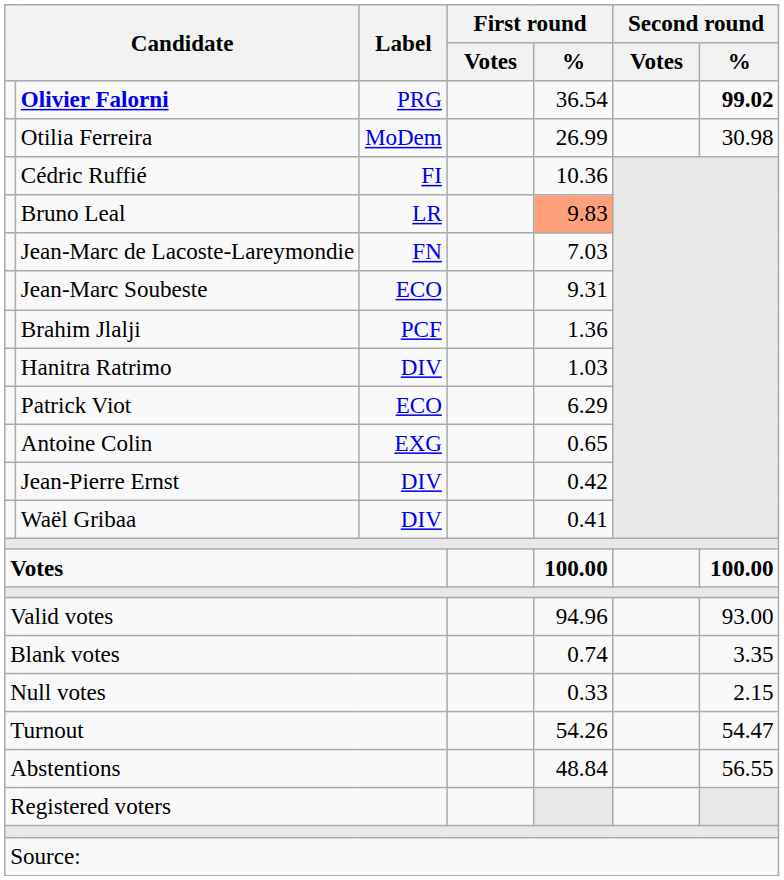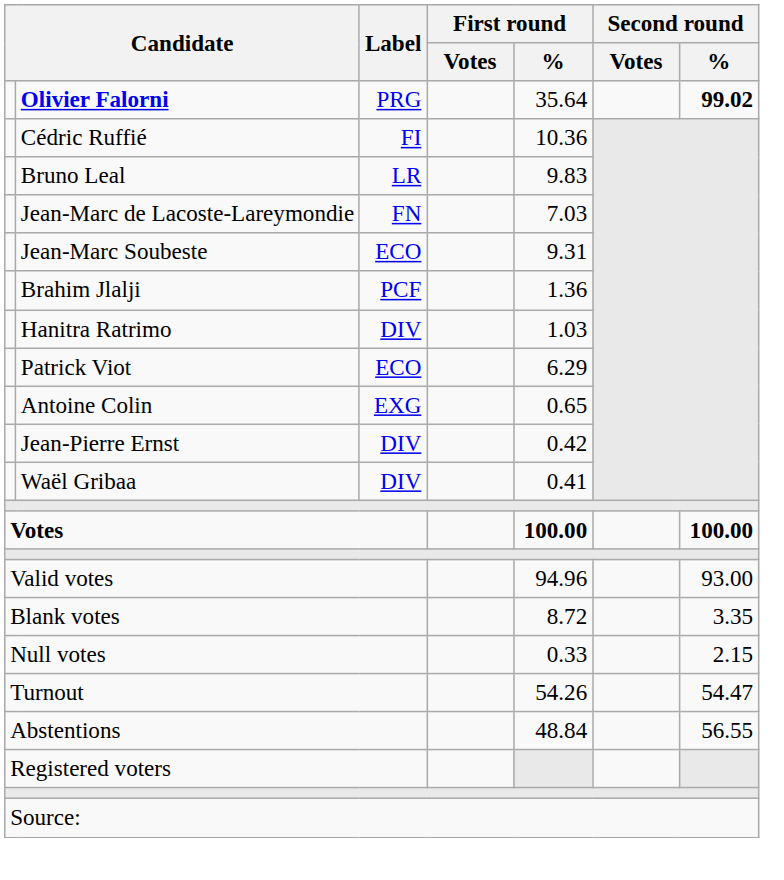(582, 99) 36.54 -> (561, 99) 35.64
- row: (87, 138)
(588, 214) lightsalmon background -> (567, 176) no background
(588, 654) 0.74 -> (567, 616) 8.72
